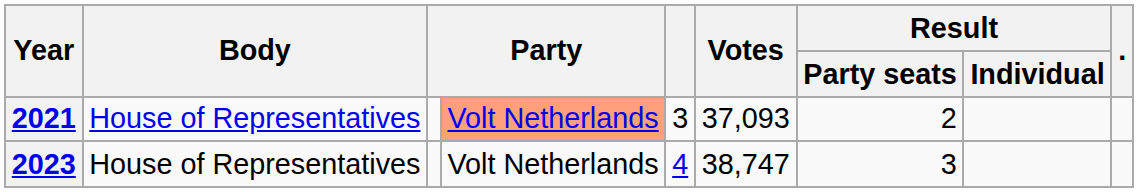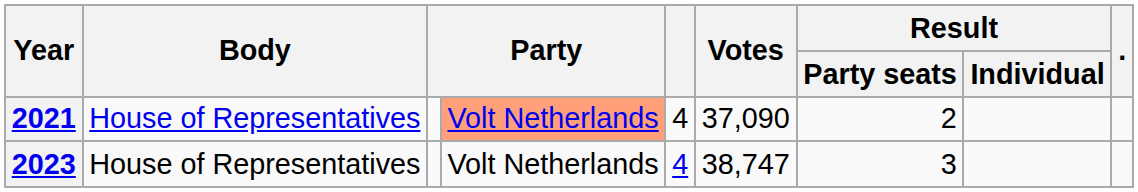(680, 119) 3 -> (680, 119) 4
(746, 119) 37,093 -> (746, 119) 37,090
